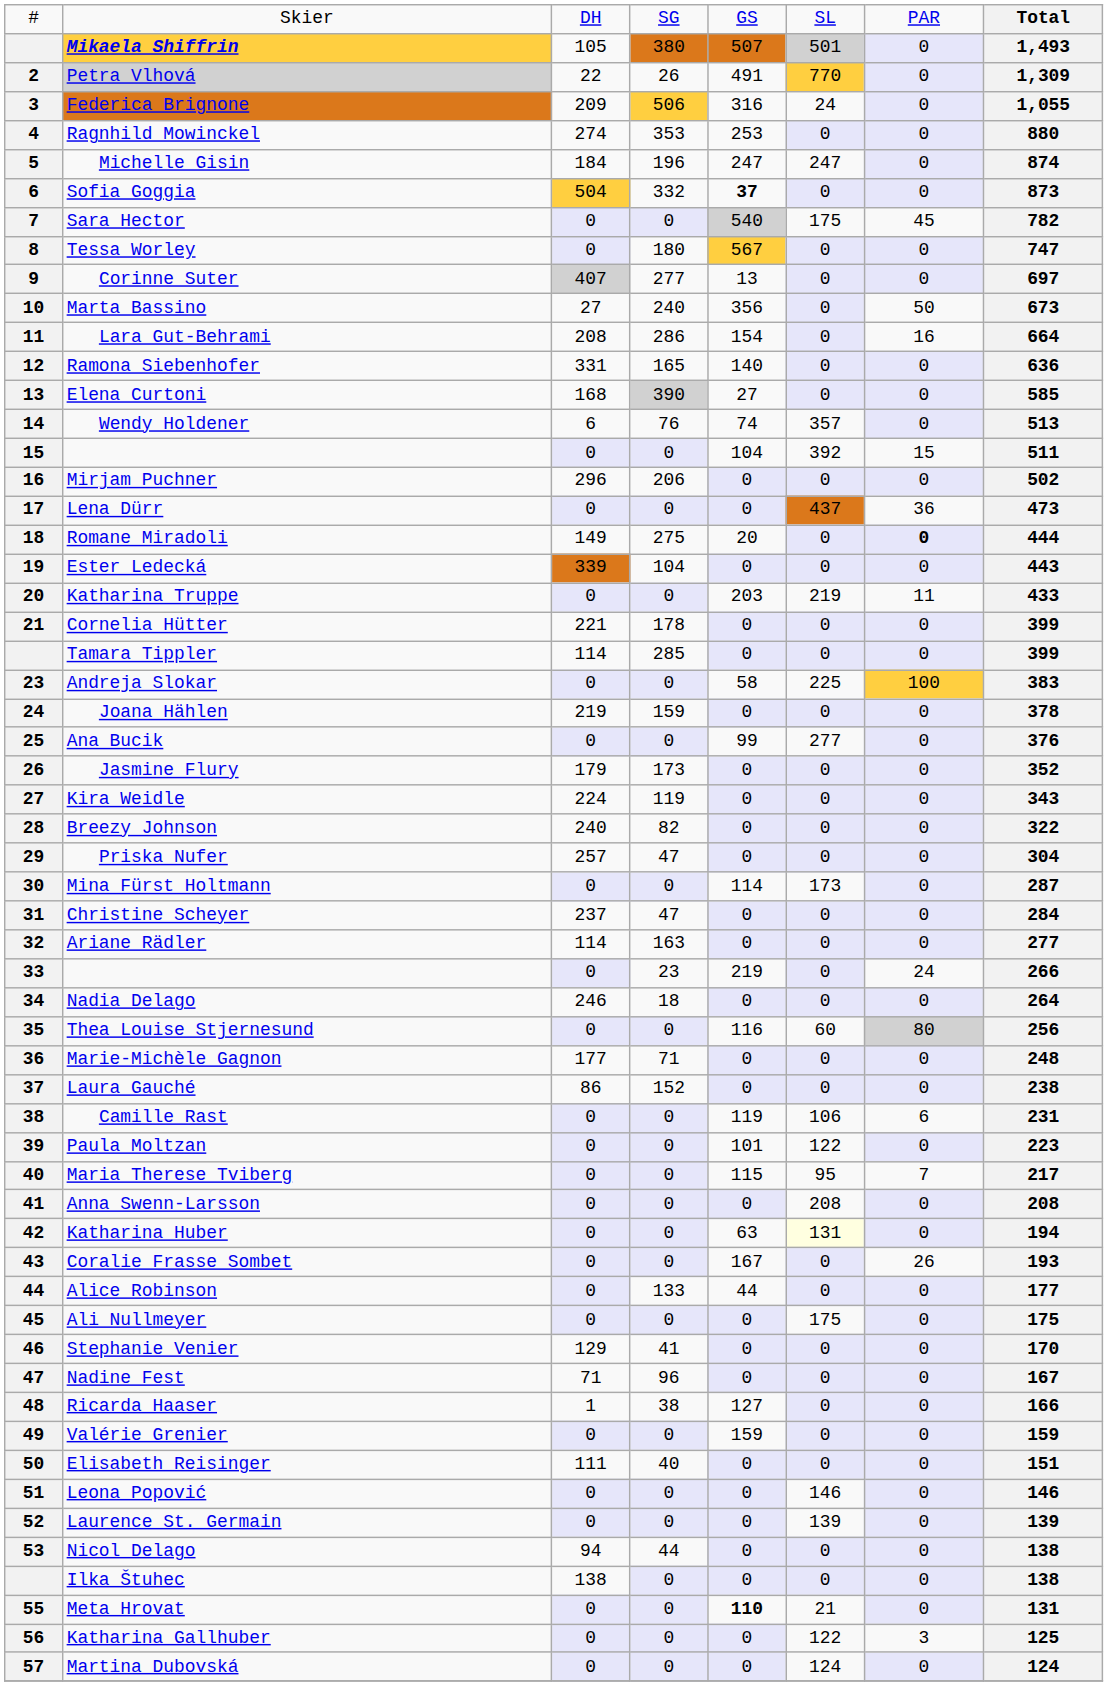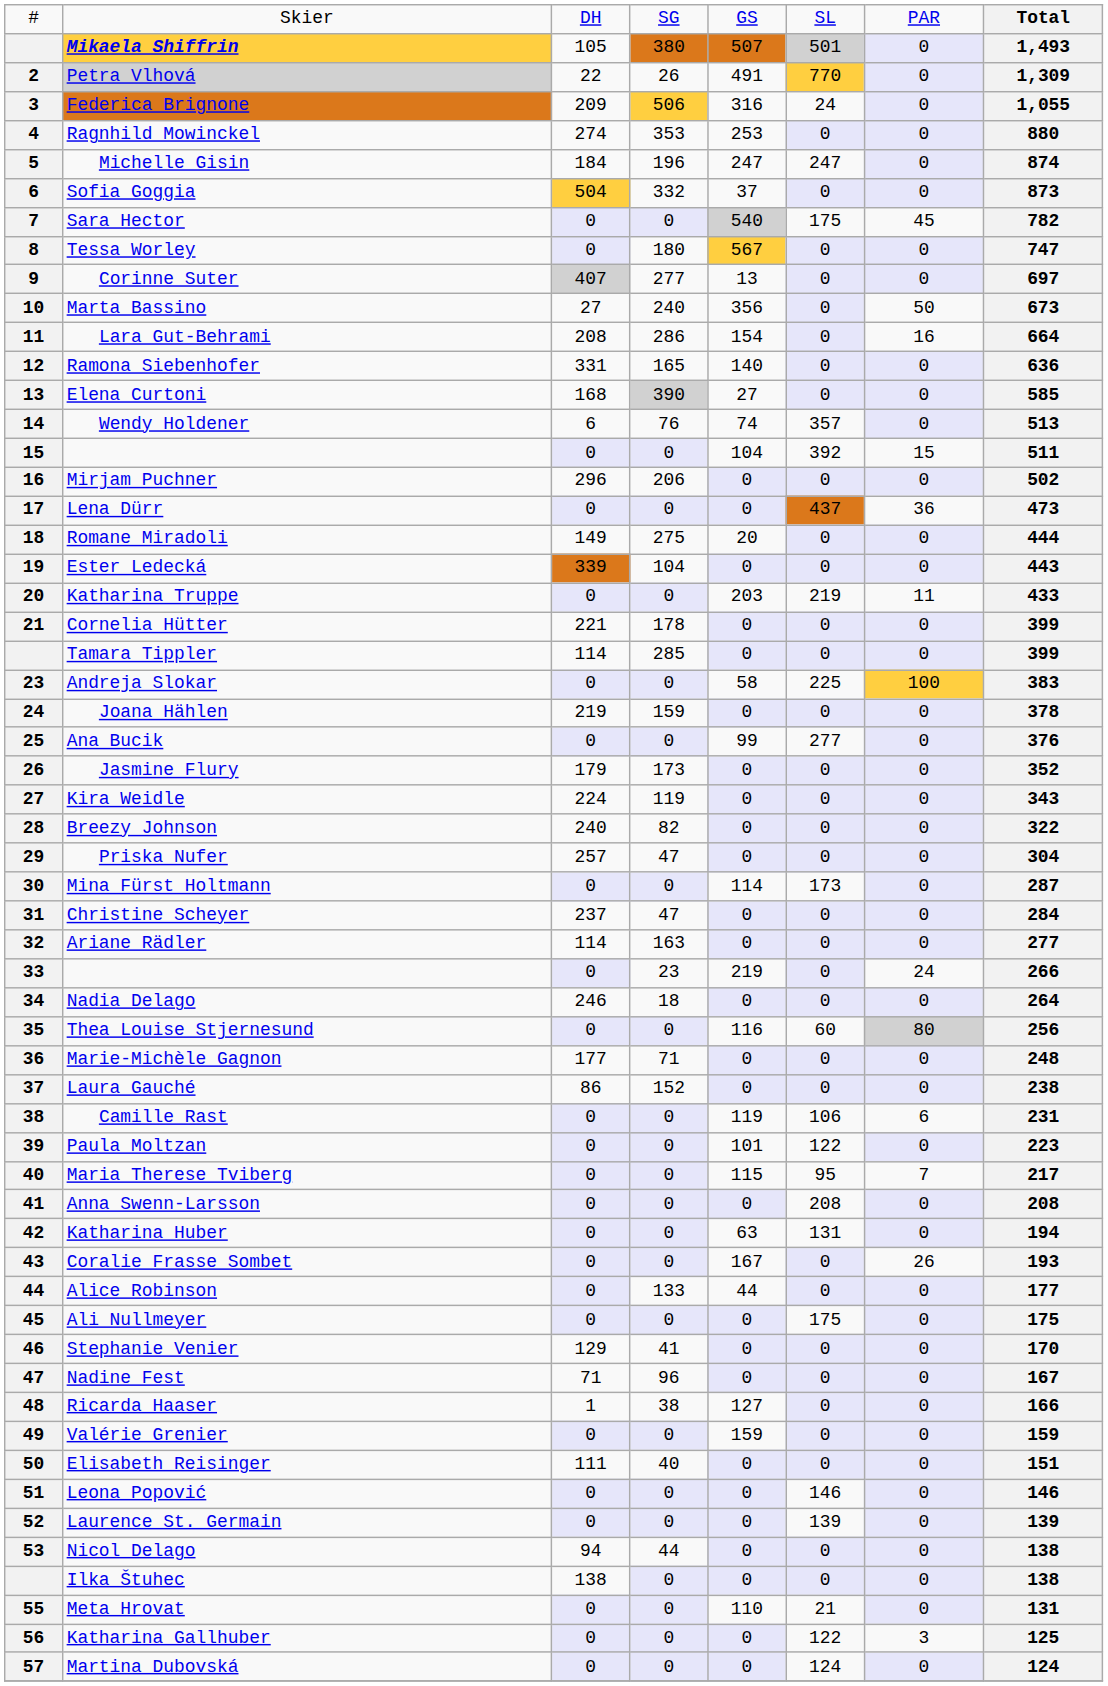(747, 193) bold -> (747, 193) normal
(924, 540) bold -> (924, 540) normal
(825, 1234) lightyellow background -> (825, 1234) no background
(747, 1610) bold -> (747, 1610) normal
